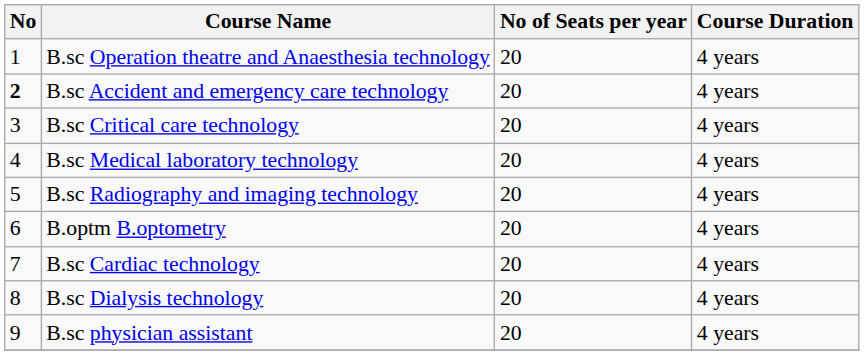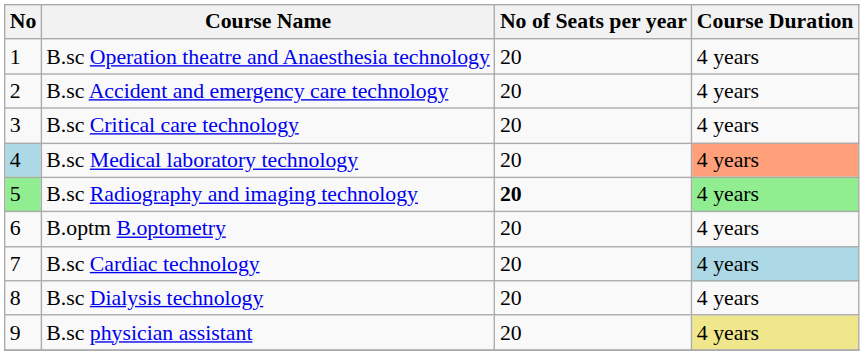(15, 90) bold -> (15, 90) normal
(15, 159) no background -> (15, 159) lightblue background
(728, 159) no background -> (728, 159) lightsalmon background
(15, 194) no background -> (15, 194) lightgreen background
(511, 194) normal -> (511, 194) bold
(728, 194) no background -> (728, 194) lightgreen background
(728, 263) no background -> (728, 263) lightblue background
(728, 332) no background -> (728, 332) khaki background
